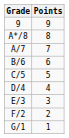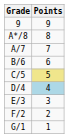(48, 75) no background -> (48, 75) khaki background
(48, 88) no background -> (48, 88) lightblue background
